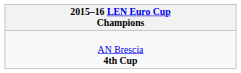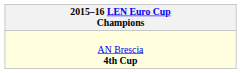(121, 55) no background -> (121, 55) lightyellow background
